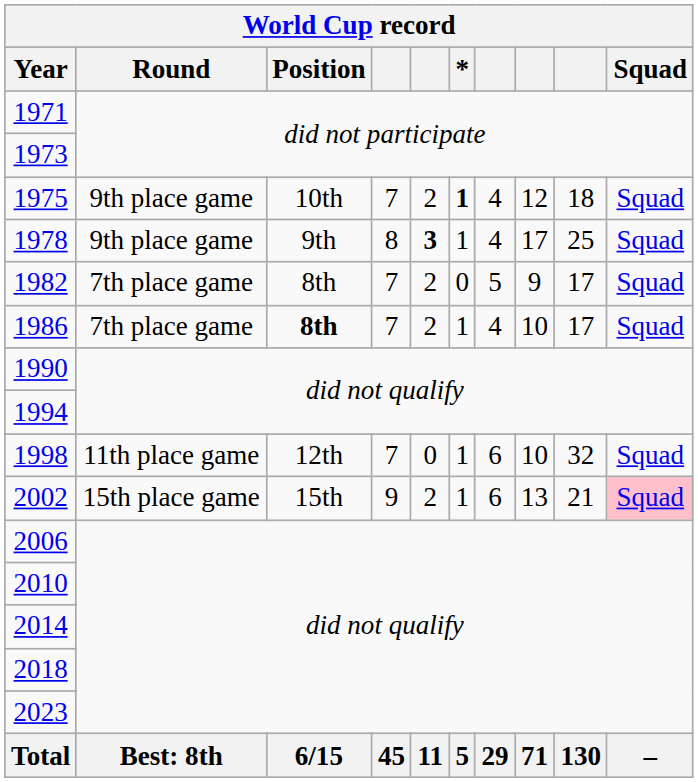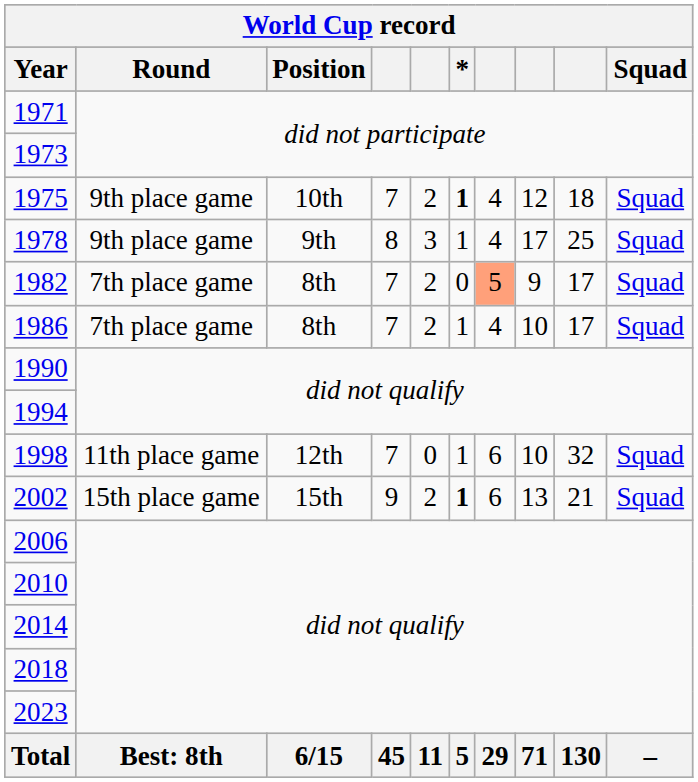(430, 240) bold -> (430, 240) normal
(495, 283) no background -> (495, 283) lightsalmon background
(319, 326) bold -> (319, 326) normal
(462, 497) normal -> (462, 497) bold
(650, 497) pink background -> (650, 497) no background
